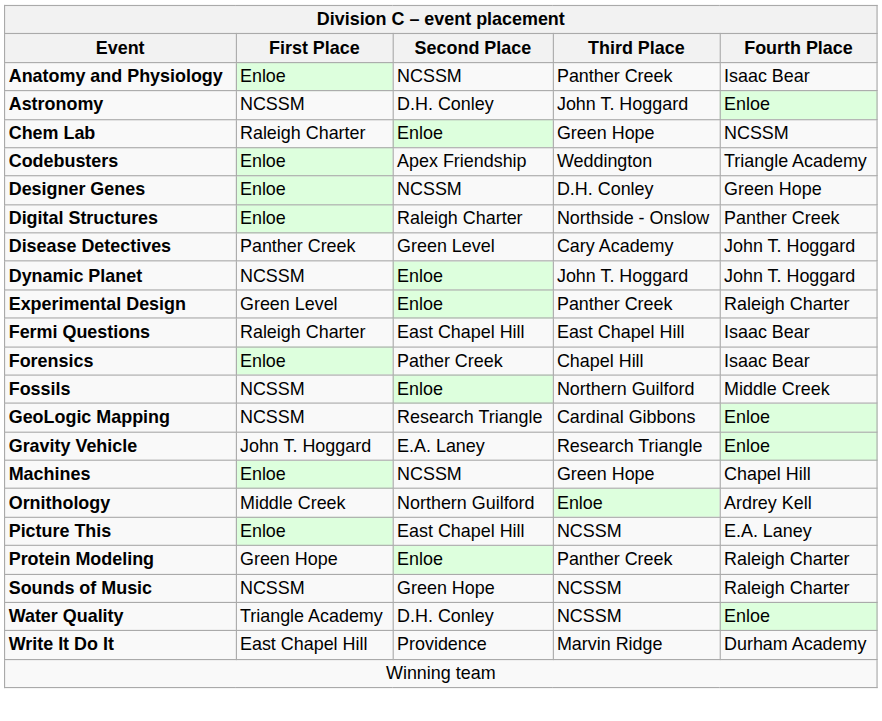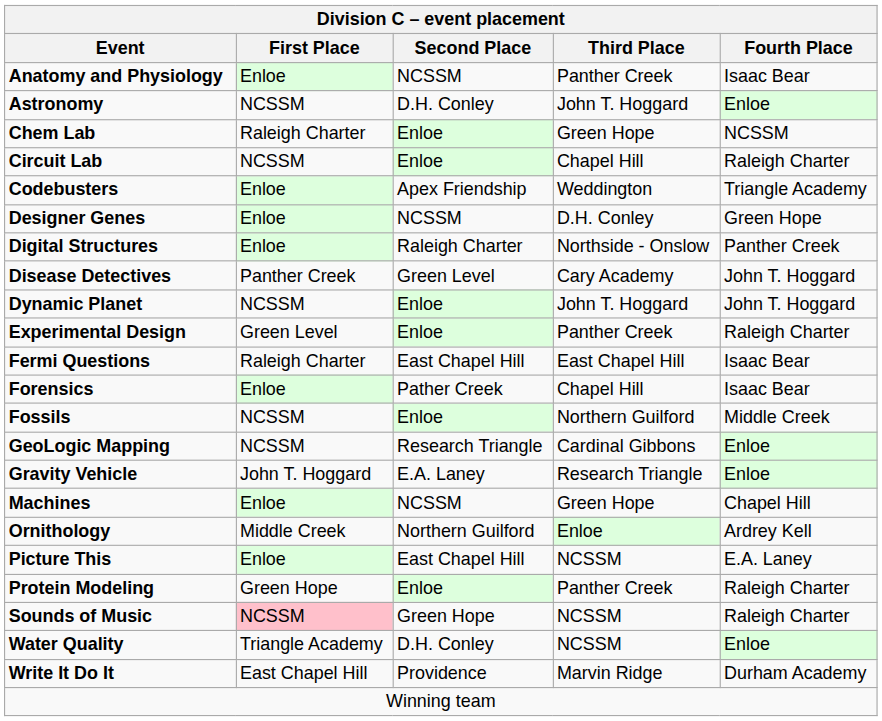+ row: (55, 161)
(272, 588) no background -> (272, 616) pink background
